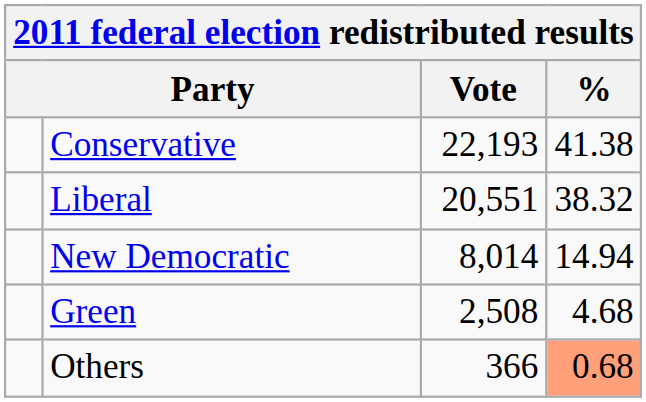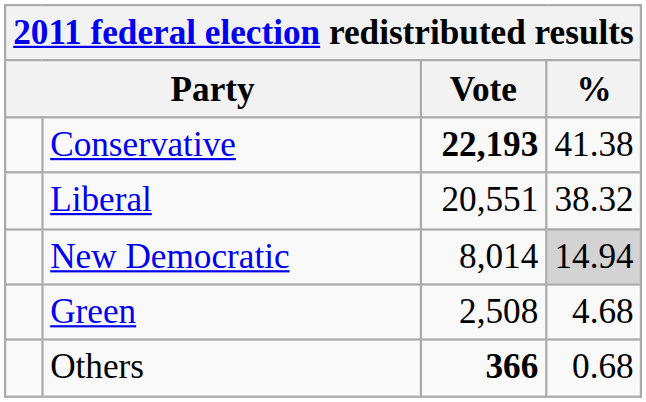(490, 144) normal -> (490, 144) bold
(594, 255) no background -> (594, 255) lightgrey background
(512, 367) normal -> (512, 367) bold
(603, 367) lightsalmon background -> (603, 367) no background
